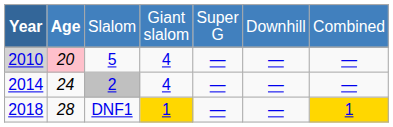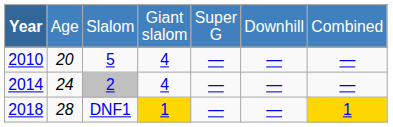(66, 26) bold -> (65, 26) normal
(26, 60) lightgrey background -> (26, 60) no background
(66, 60) pink background -> (65, 60) no background
